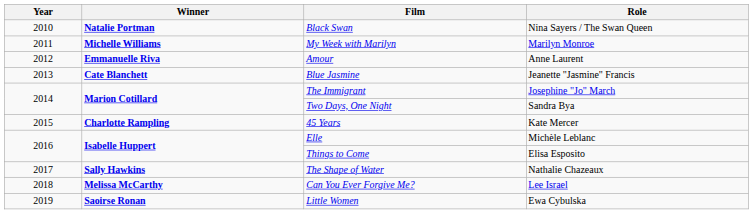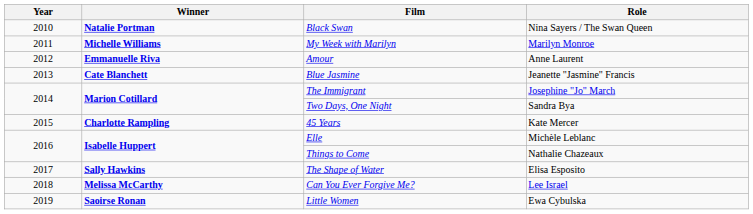(557, 153) Elisa Esposito -> (566, 153) Nathalie Chazeaux
(566, 169) Nathalie Chazeaux -> (557, 169) Elisa Esposito
